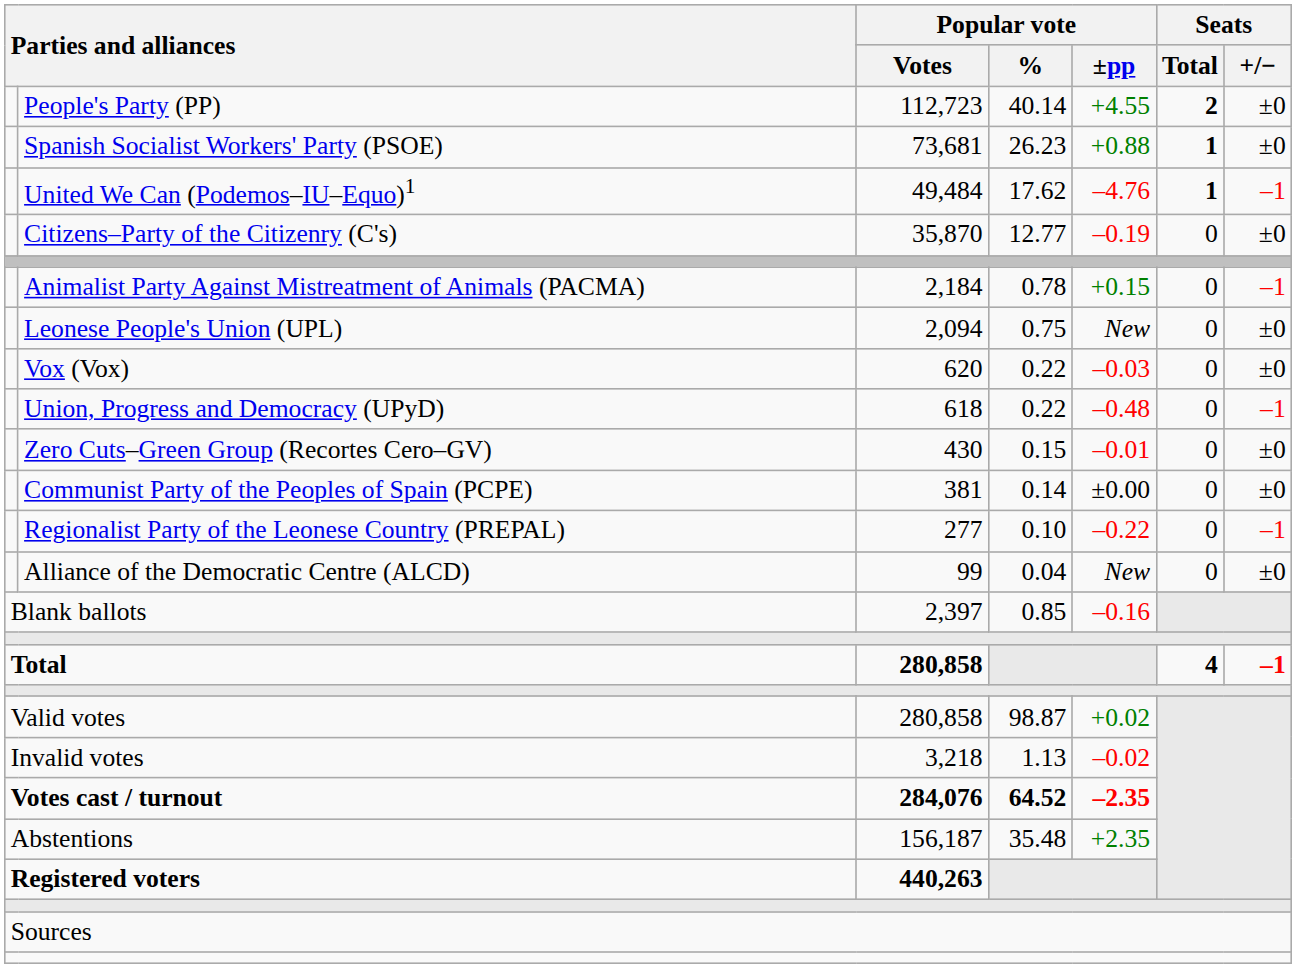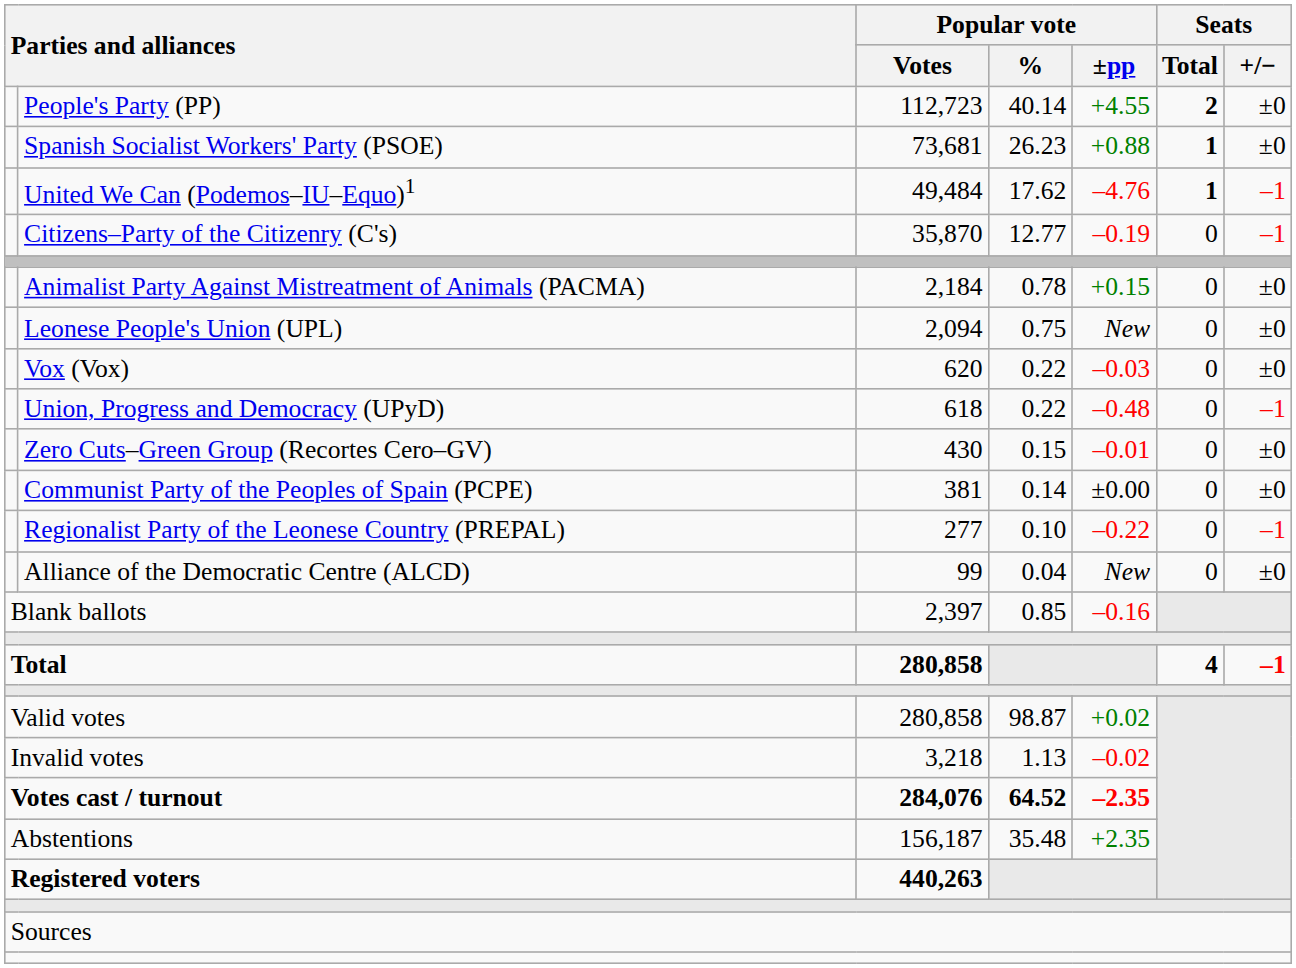(1272, 234) ±0 -> (1273, 234) –1
(1273, 287) –1 -> (1272, 287) ±0
